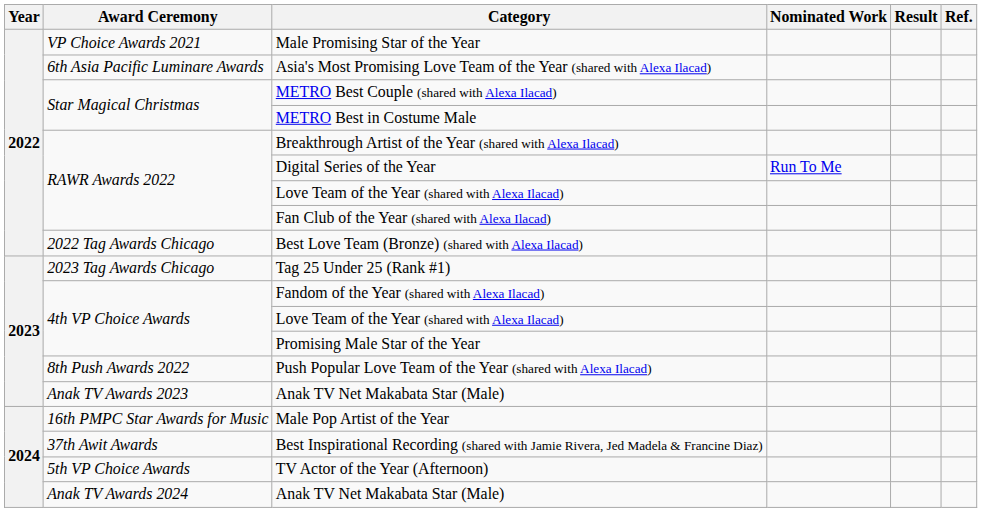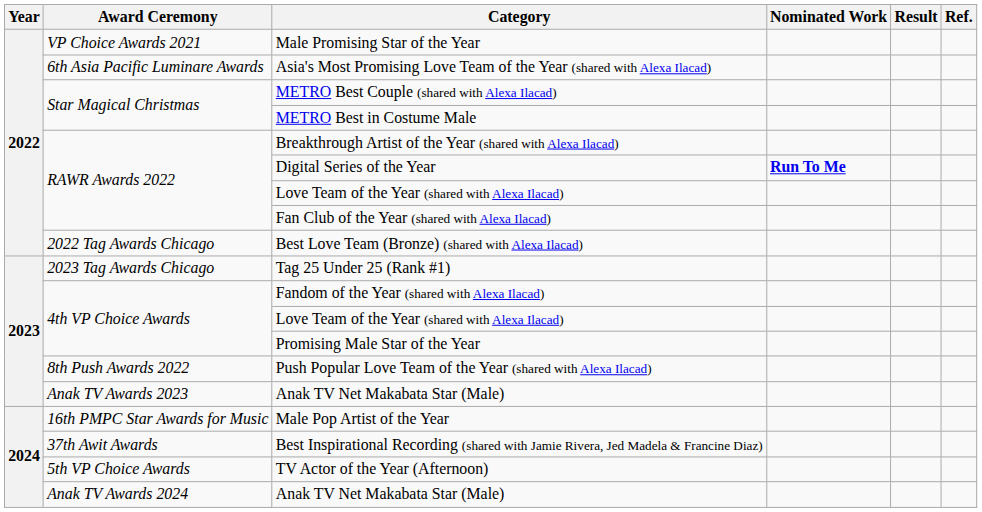(806, 167) normal -> (808, 167) bold
